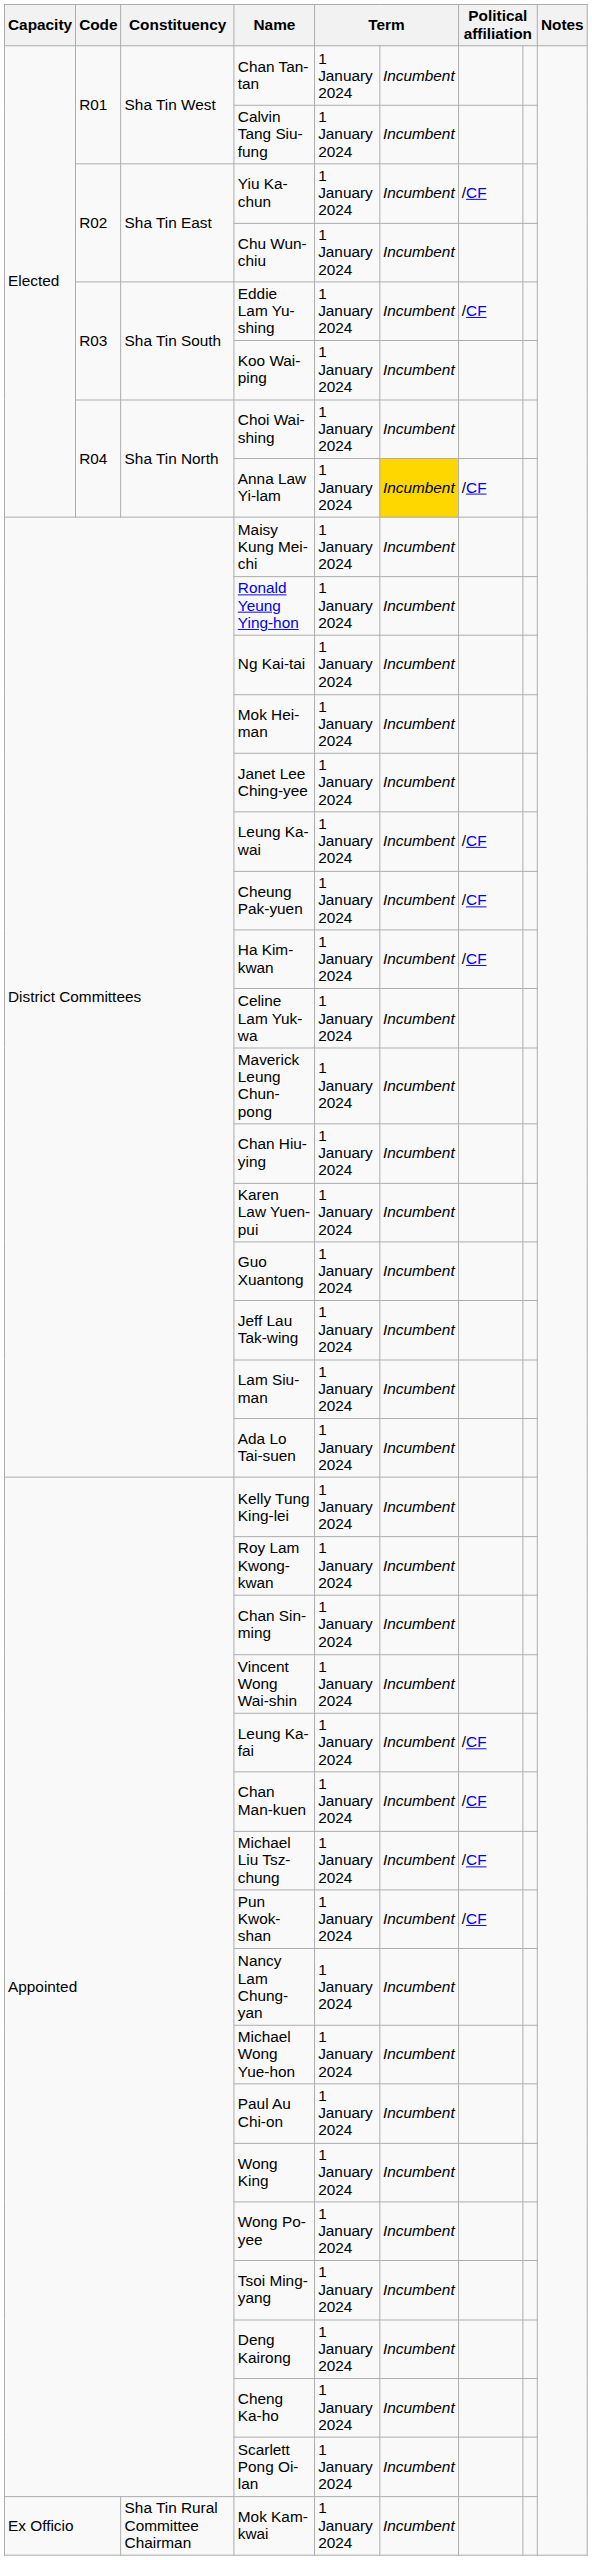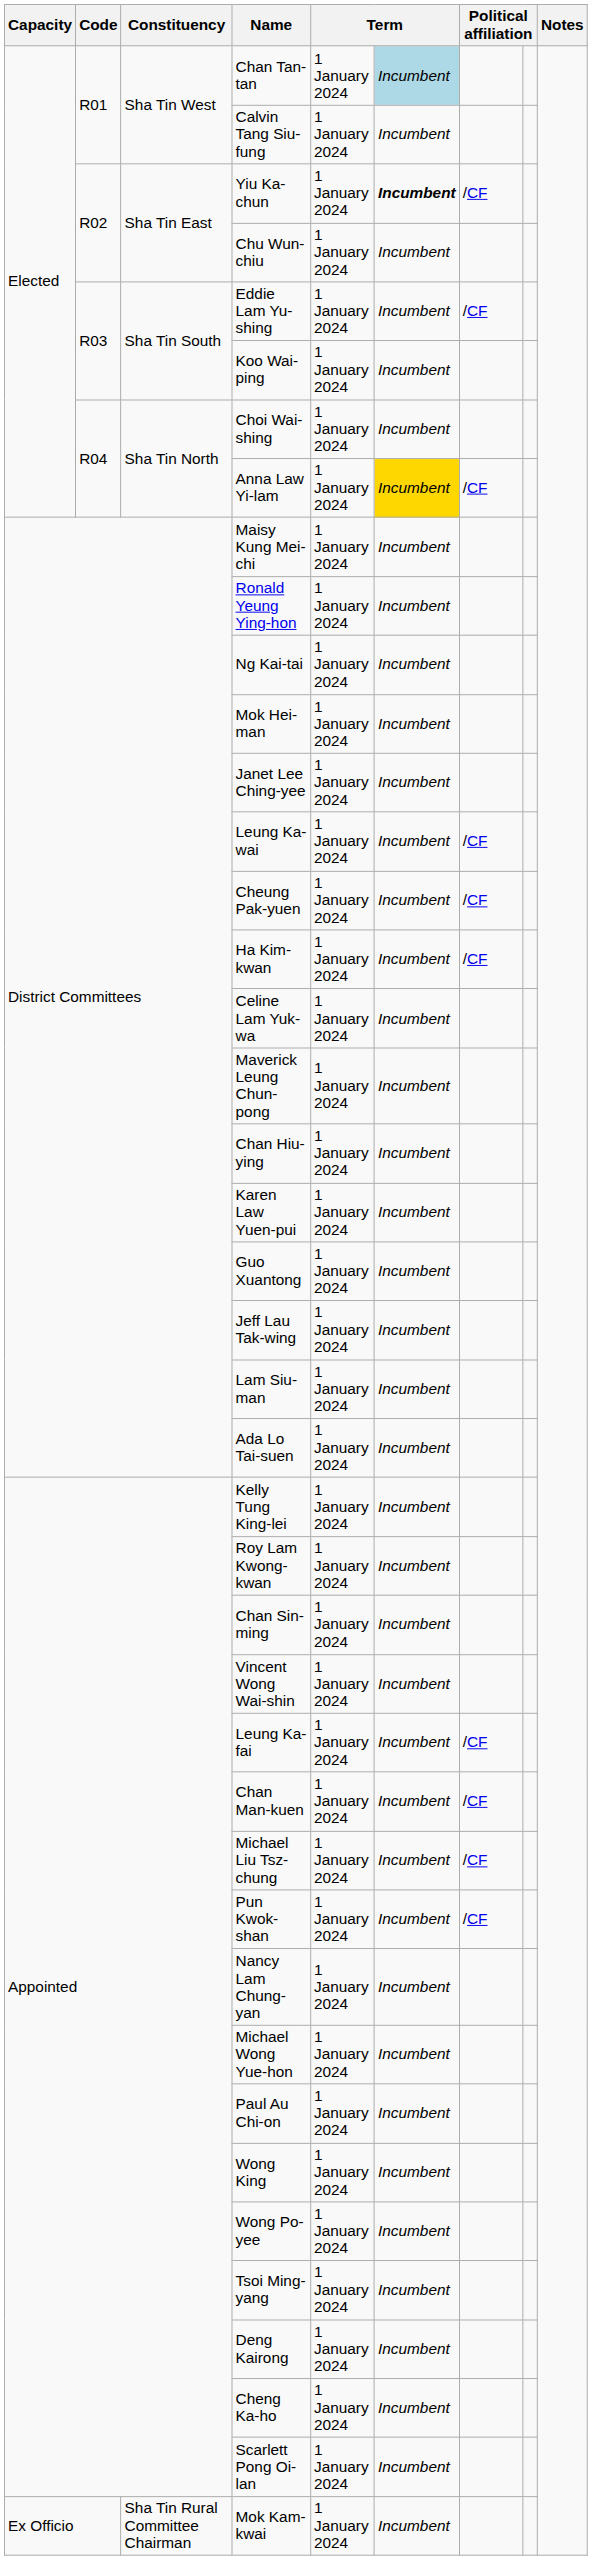(419, 75) no background -> (414, 75) lightblue background
(419, 193) normal -> (417, 193) bold
